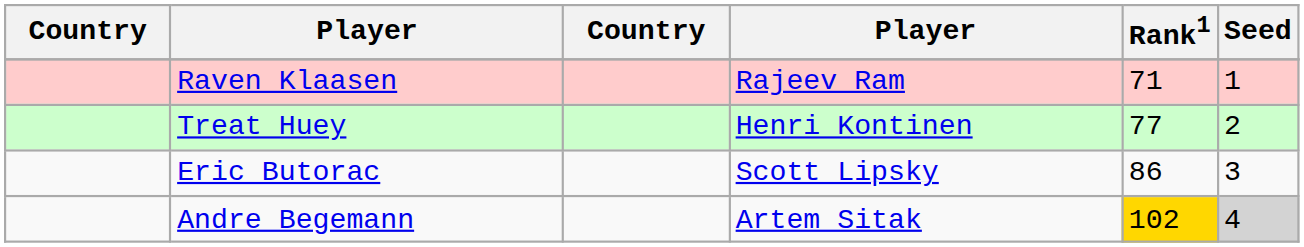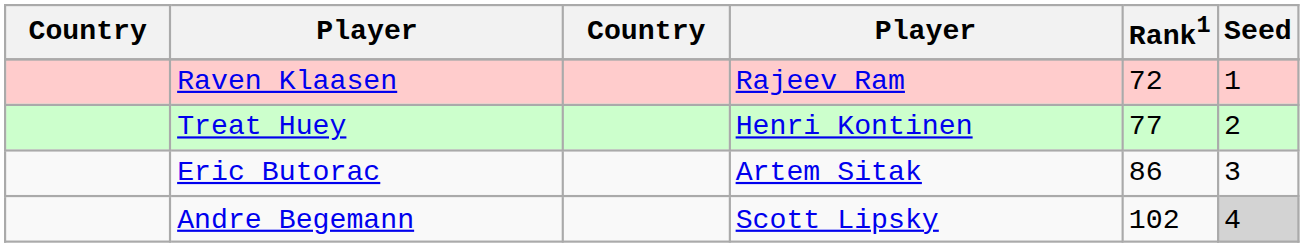(1146, 81) 71 -> (1146, 81) 72
(837, 173) Scott Lipsky -> (829, 173) Artem Sitak
(829, 219) Artem Sitak -> (837, 219) Scott Lipsky
(1154, 219) gold background -> (1154, 219) no background
